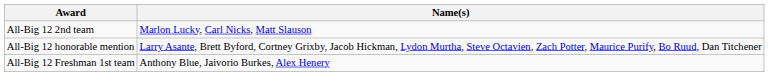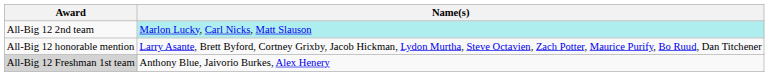(226, 29) no background -> (226, 29) paleturquoise background
(71, 63) no background -> (71, 63) lightgrey background
